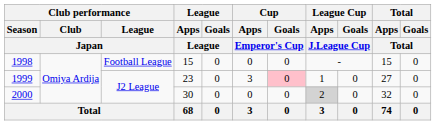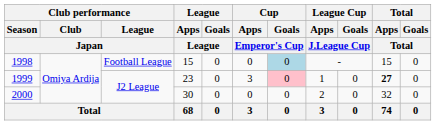(287, 62) no background -> (287, 62) lightblue background
(386, 78) normal -> (386, 78) bold
(322, 95) lightgrey background -> (322, 95) no background
